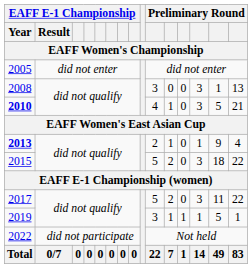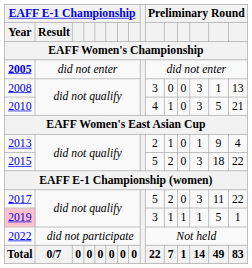(20, 69) normal -> (20, 69) bold
(20, 106) bold -> (20, 106) normal
(20, 143) bold -> (20, 143) normal
(20, 217) no background -> (20, 217) pink background
